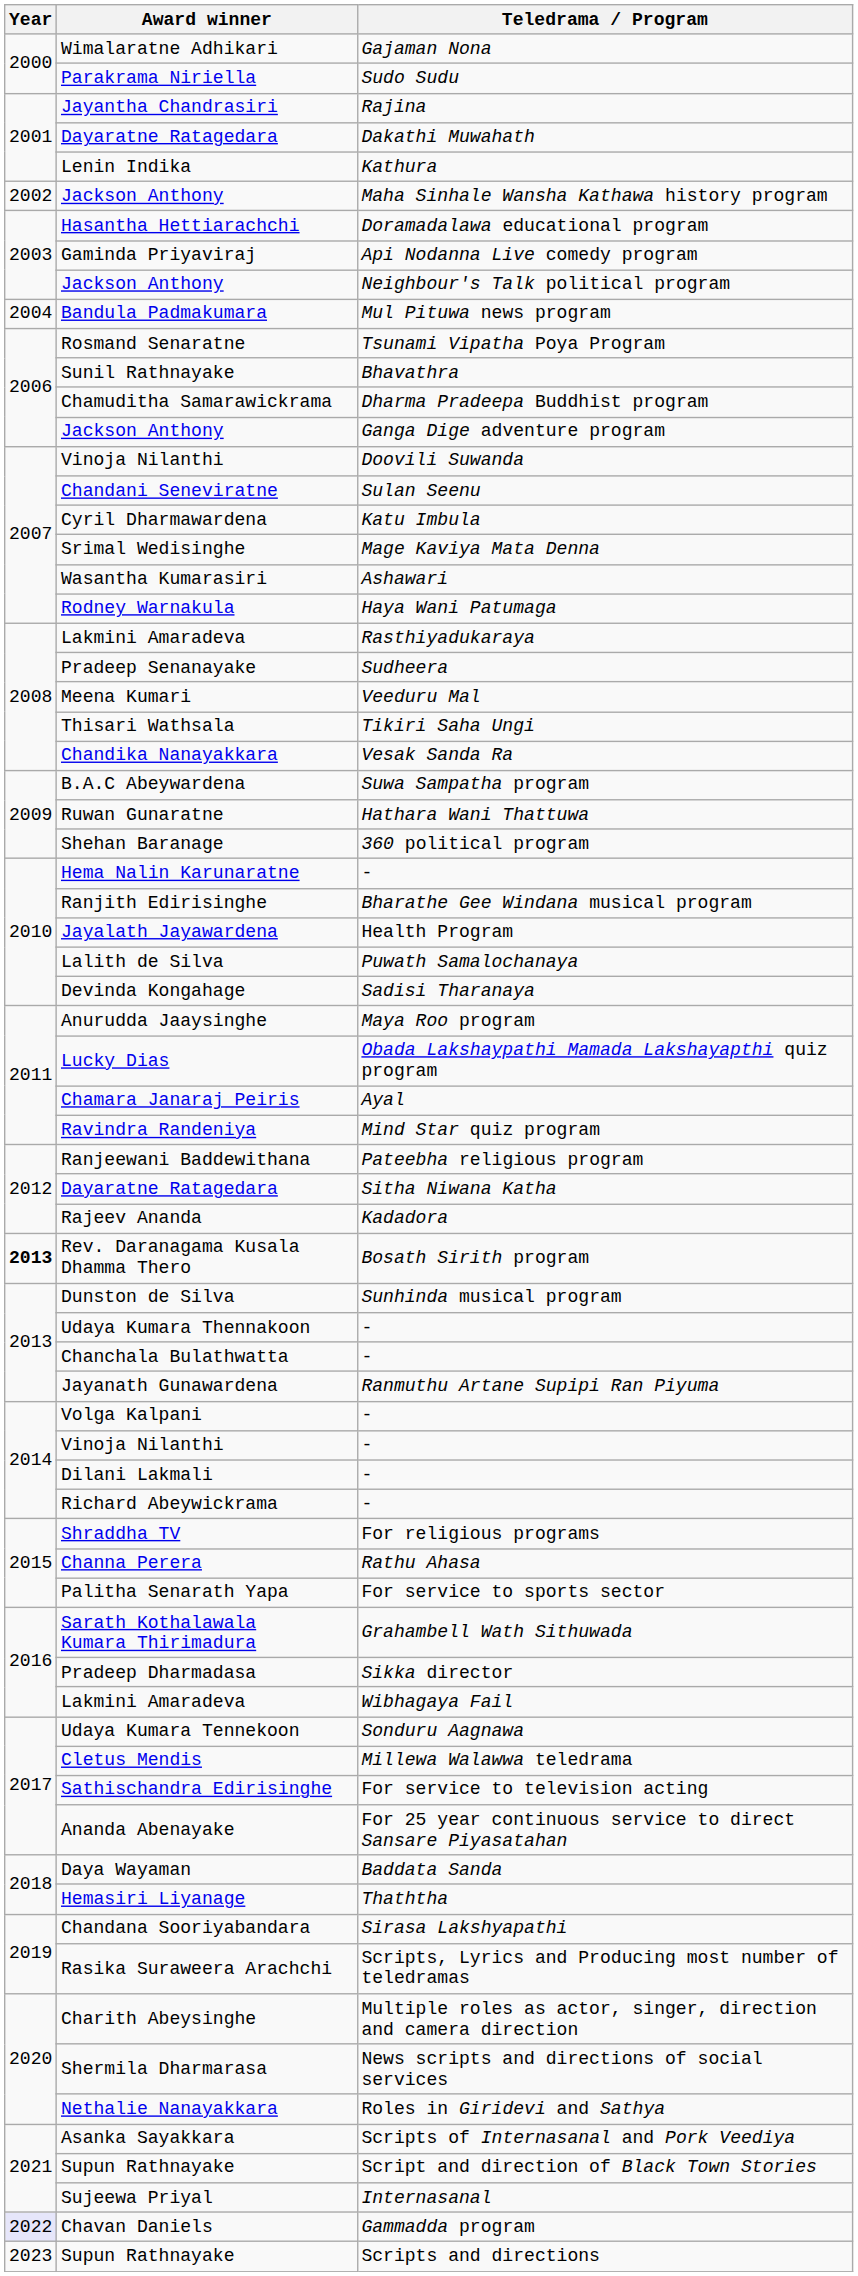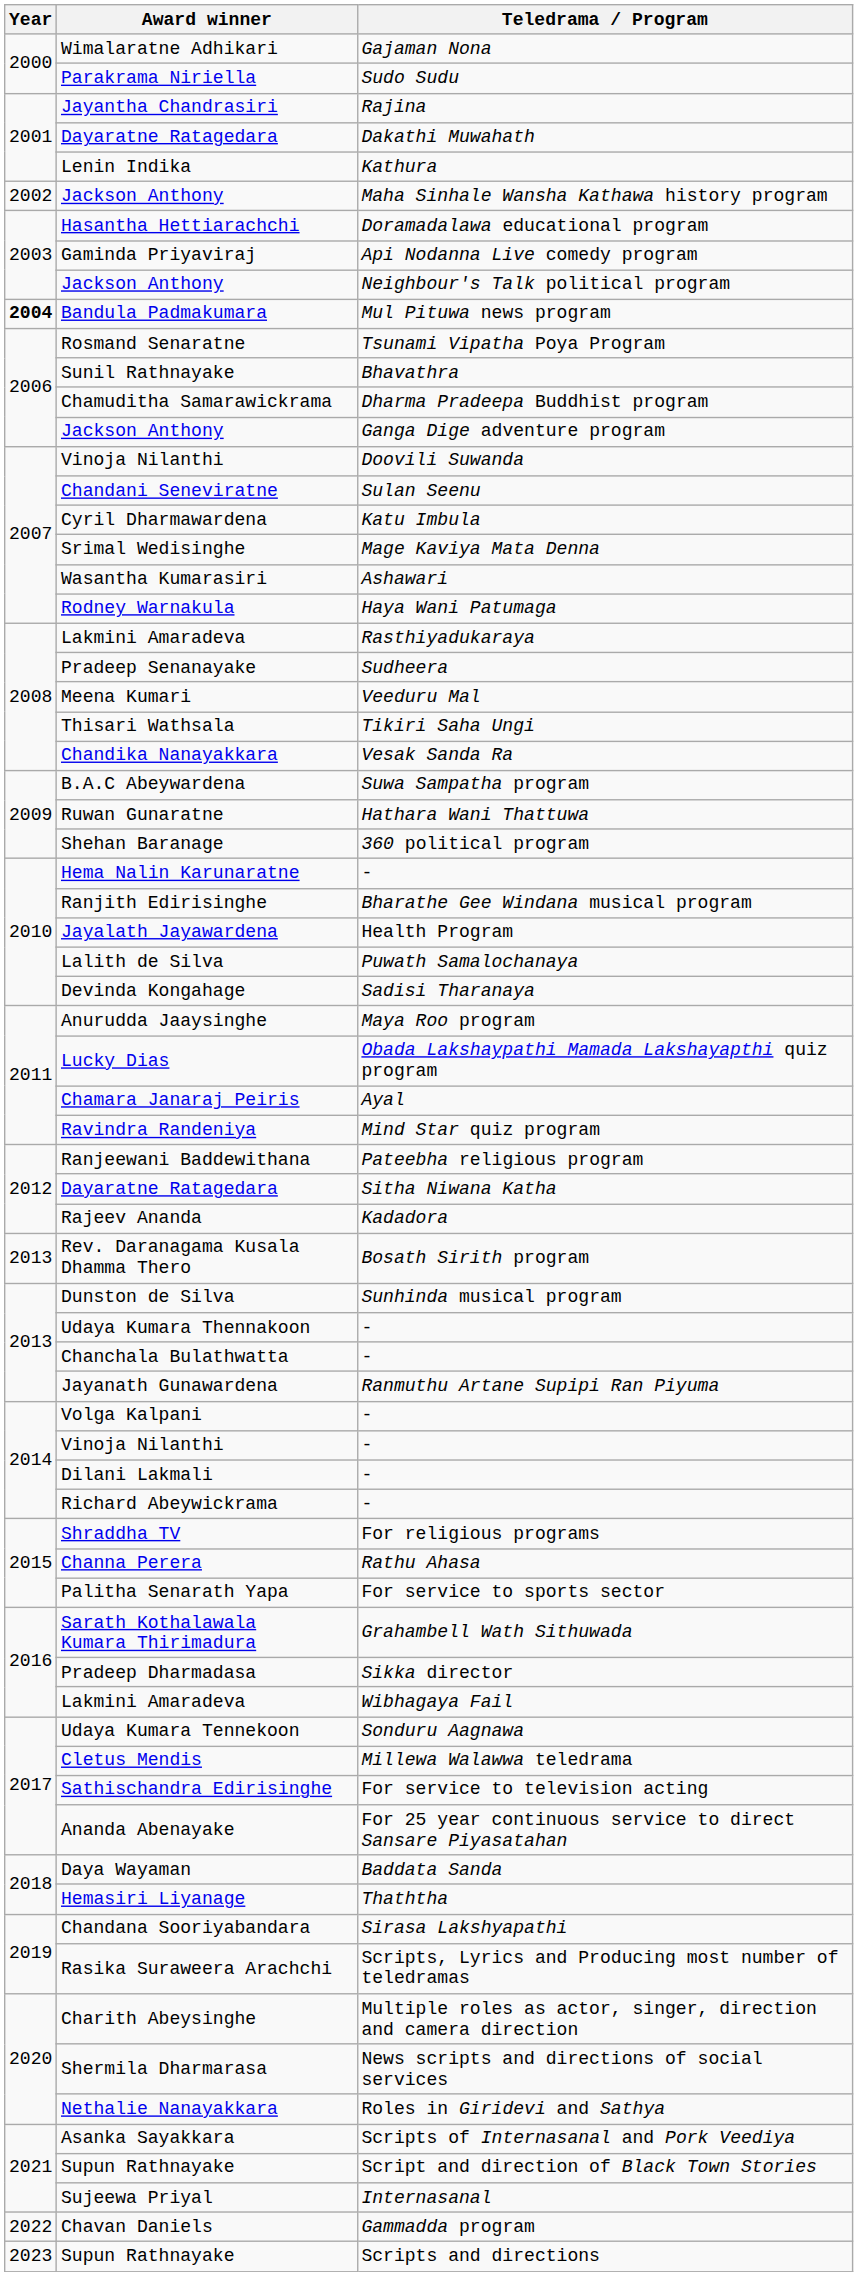(31, 314) normal -> (31, 314) bold
(31, 1258) bold -> (31, 1258) normal
(31, 2227) lavender background -> (31, 2227) no background
